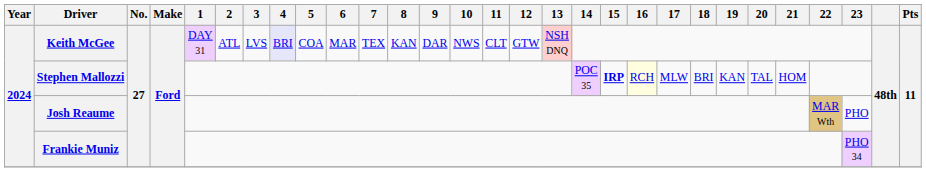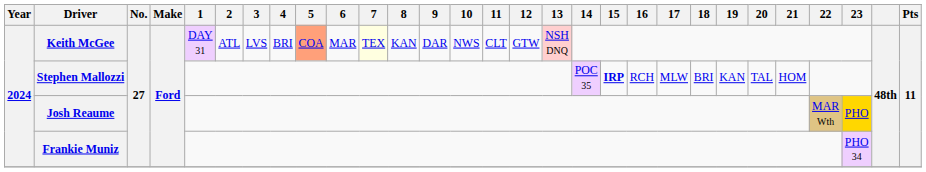(283, 42) lavender background -> (283, 42) no background
(311, 42) no background -> (311, 42) lightsalmon background
(374, 42) no background -> (374, 42) lightyellow background
(642, 78) lightyellow background -> (642, 78) no background
(857, 113) no background -> (857, 113) gold background
